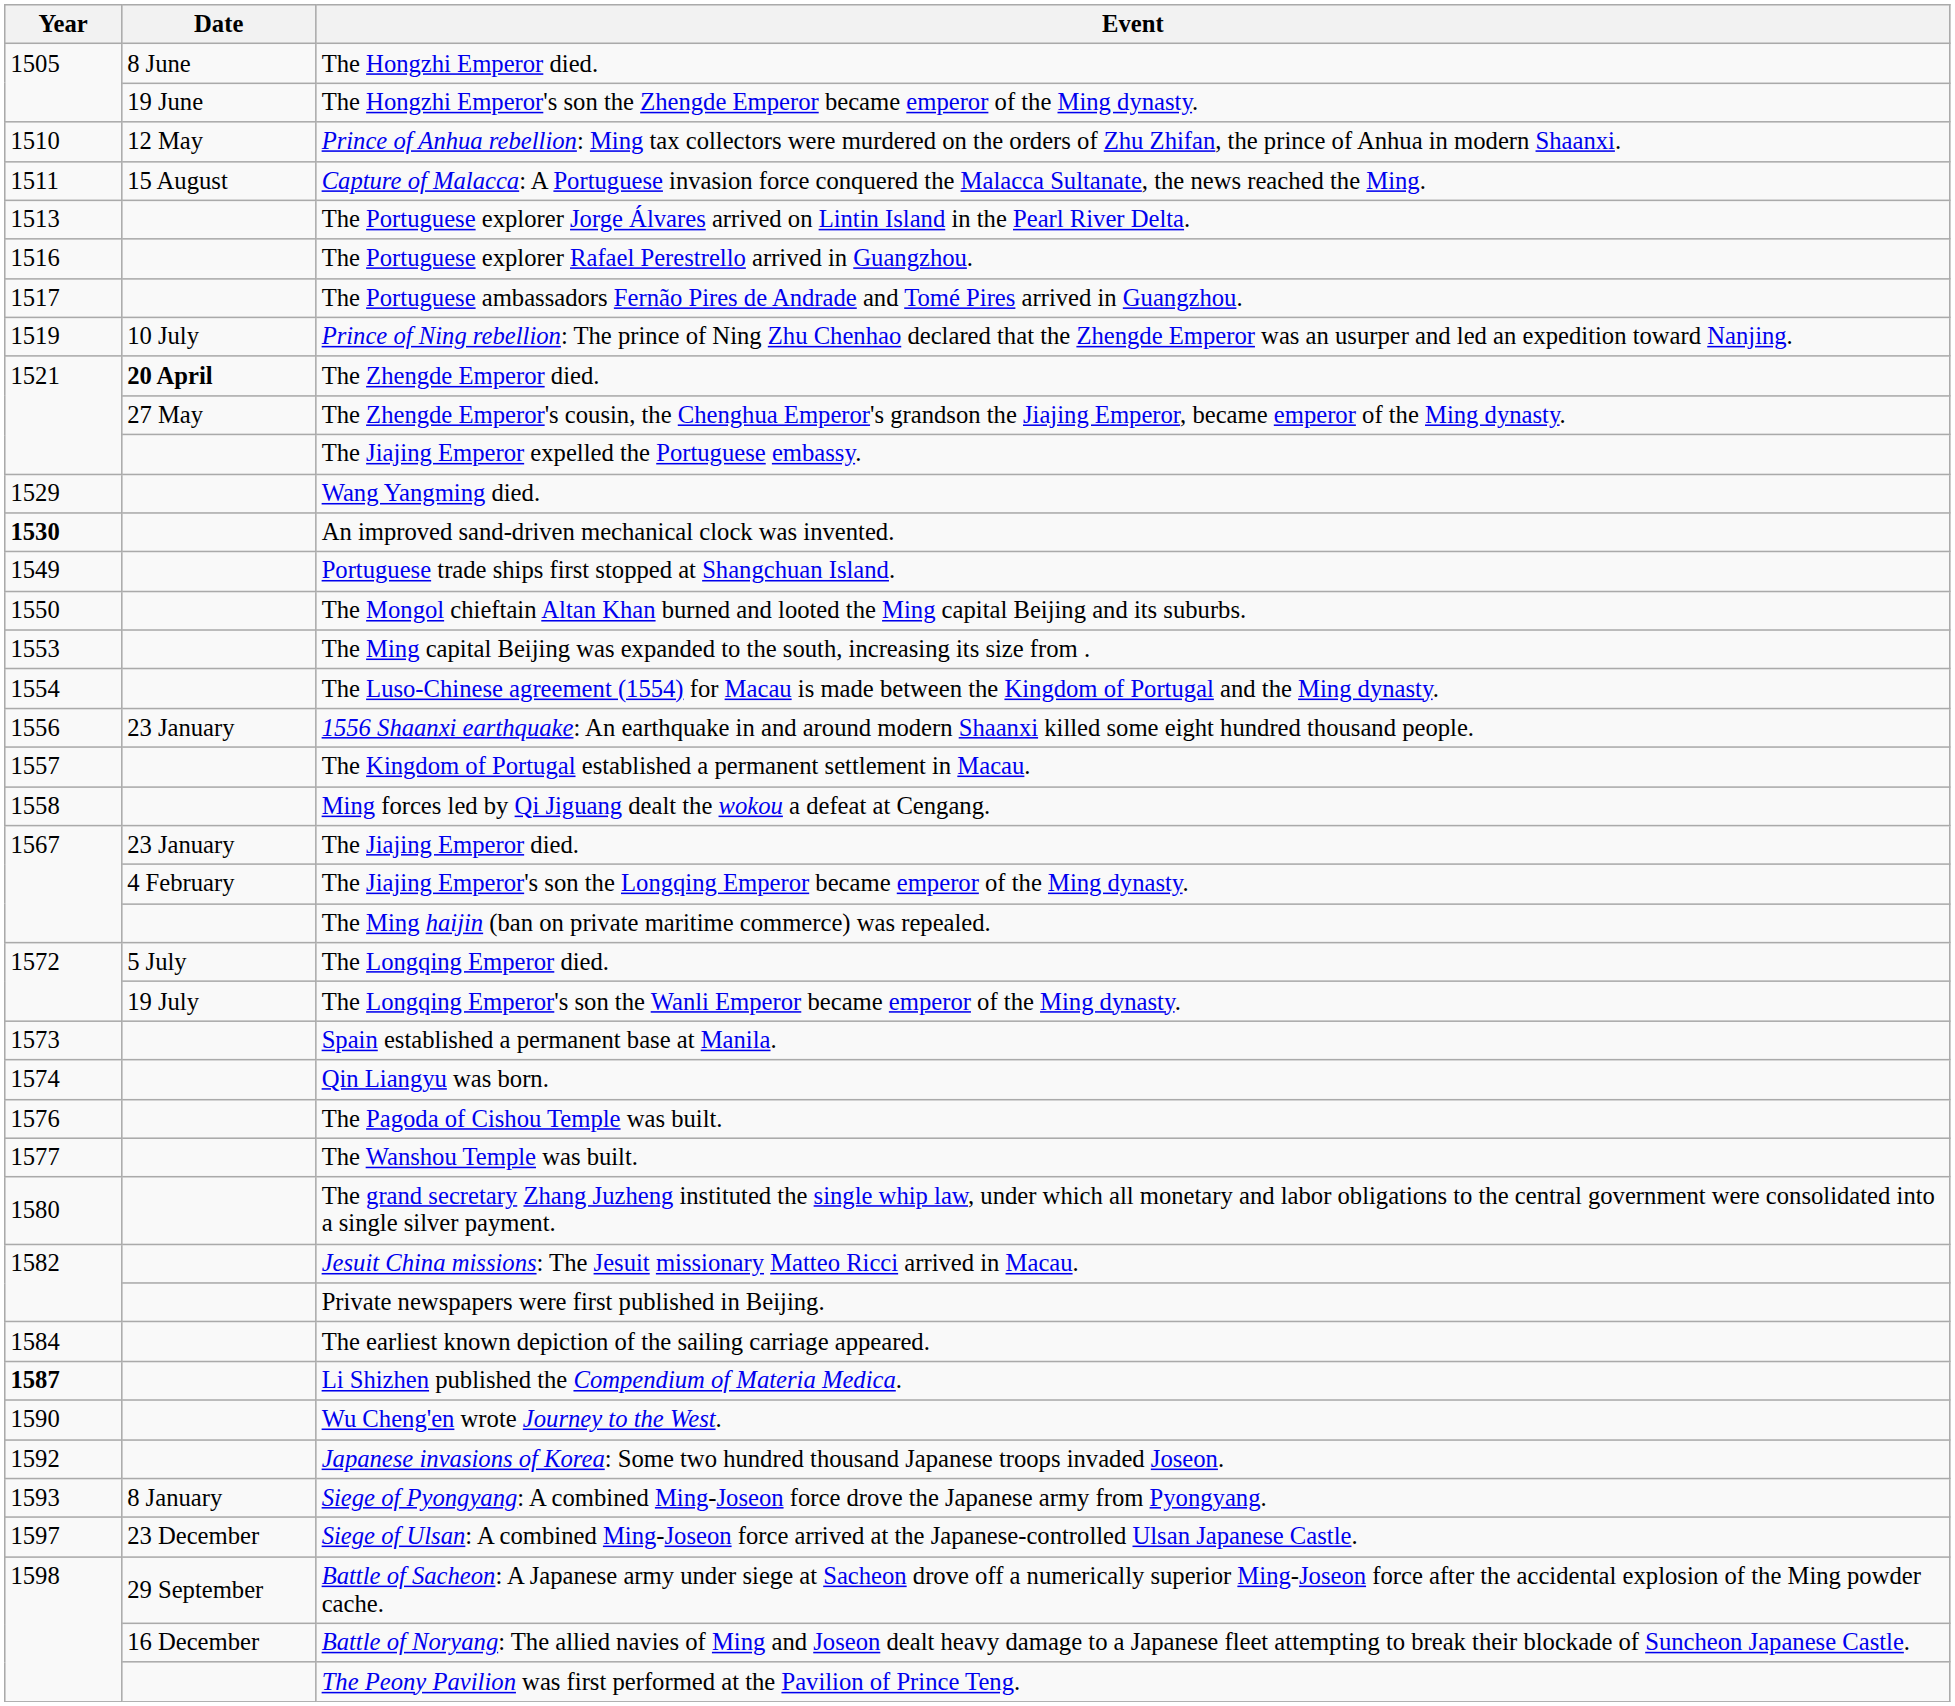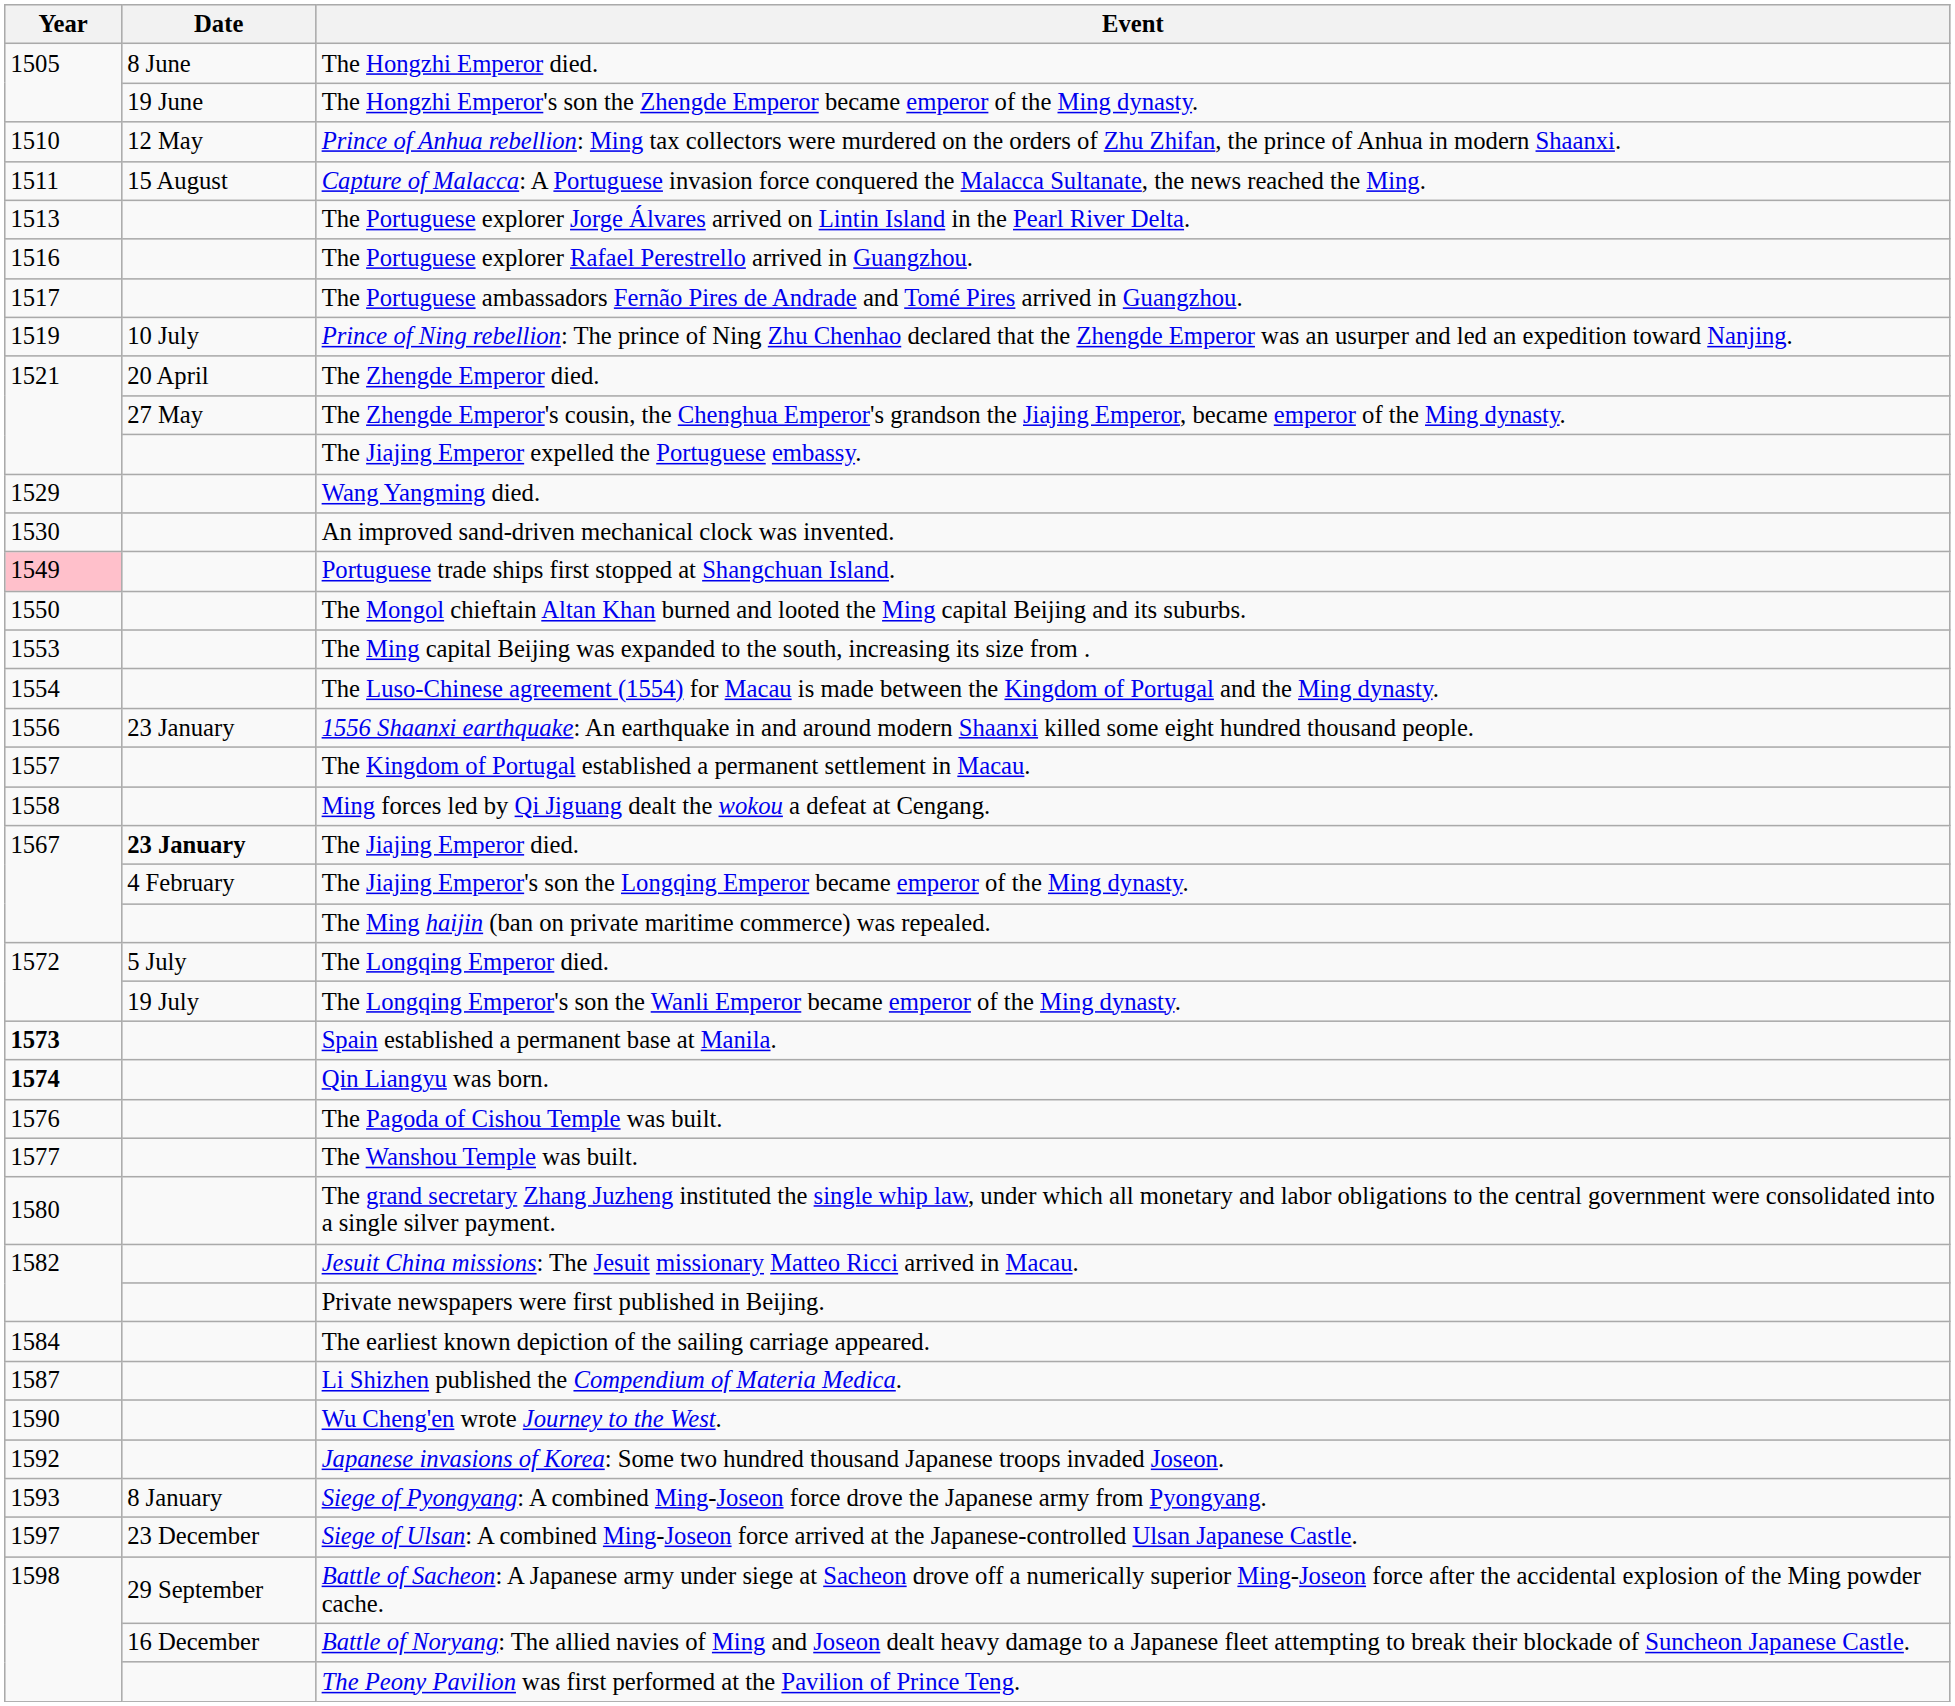(170, 375) bold -> (168, 375) normal
(35, 532) bold -> (35, 532) normal
(35, 571) no background -> (35, 571) pink background
(181, 844) normal -> (186, 844) bold
(35, 1040) normal -> (35, 1040) bold
(35, 1079) normal -> (35, 1079) bold
(35, 1380) bold -> (35, 1380) normal
